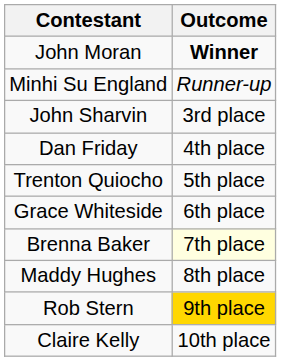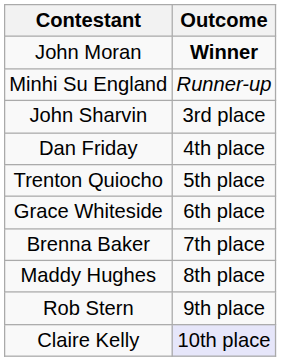(224, 244) lightyellow background -> (224, 244) no background
(224, 308) gold background -> (224, 308) no background
(224, 340) no background -> (224, 340) lavender background
